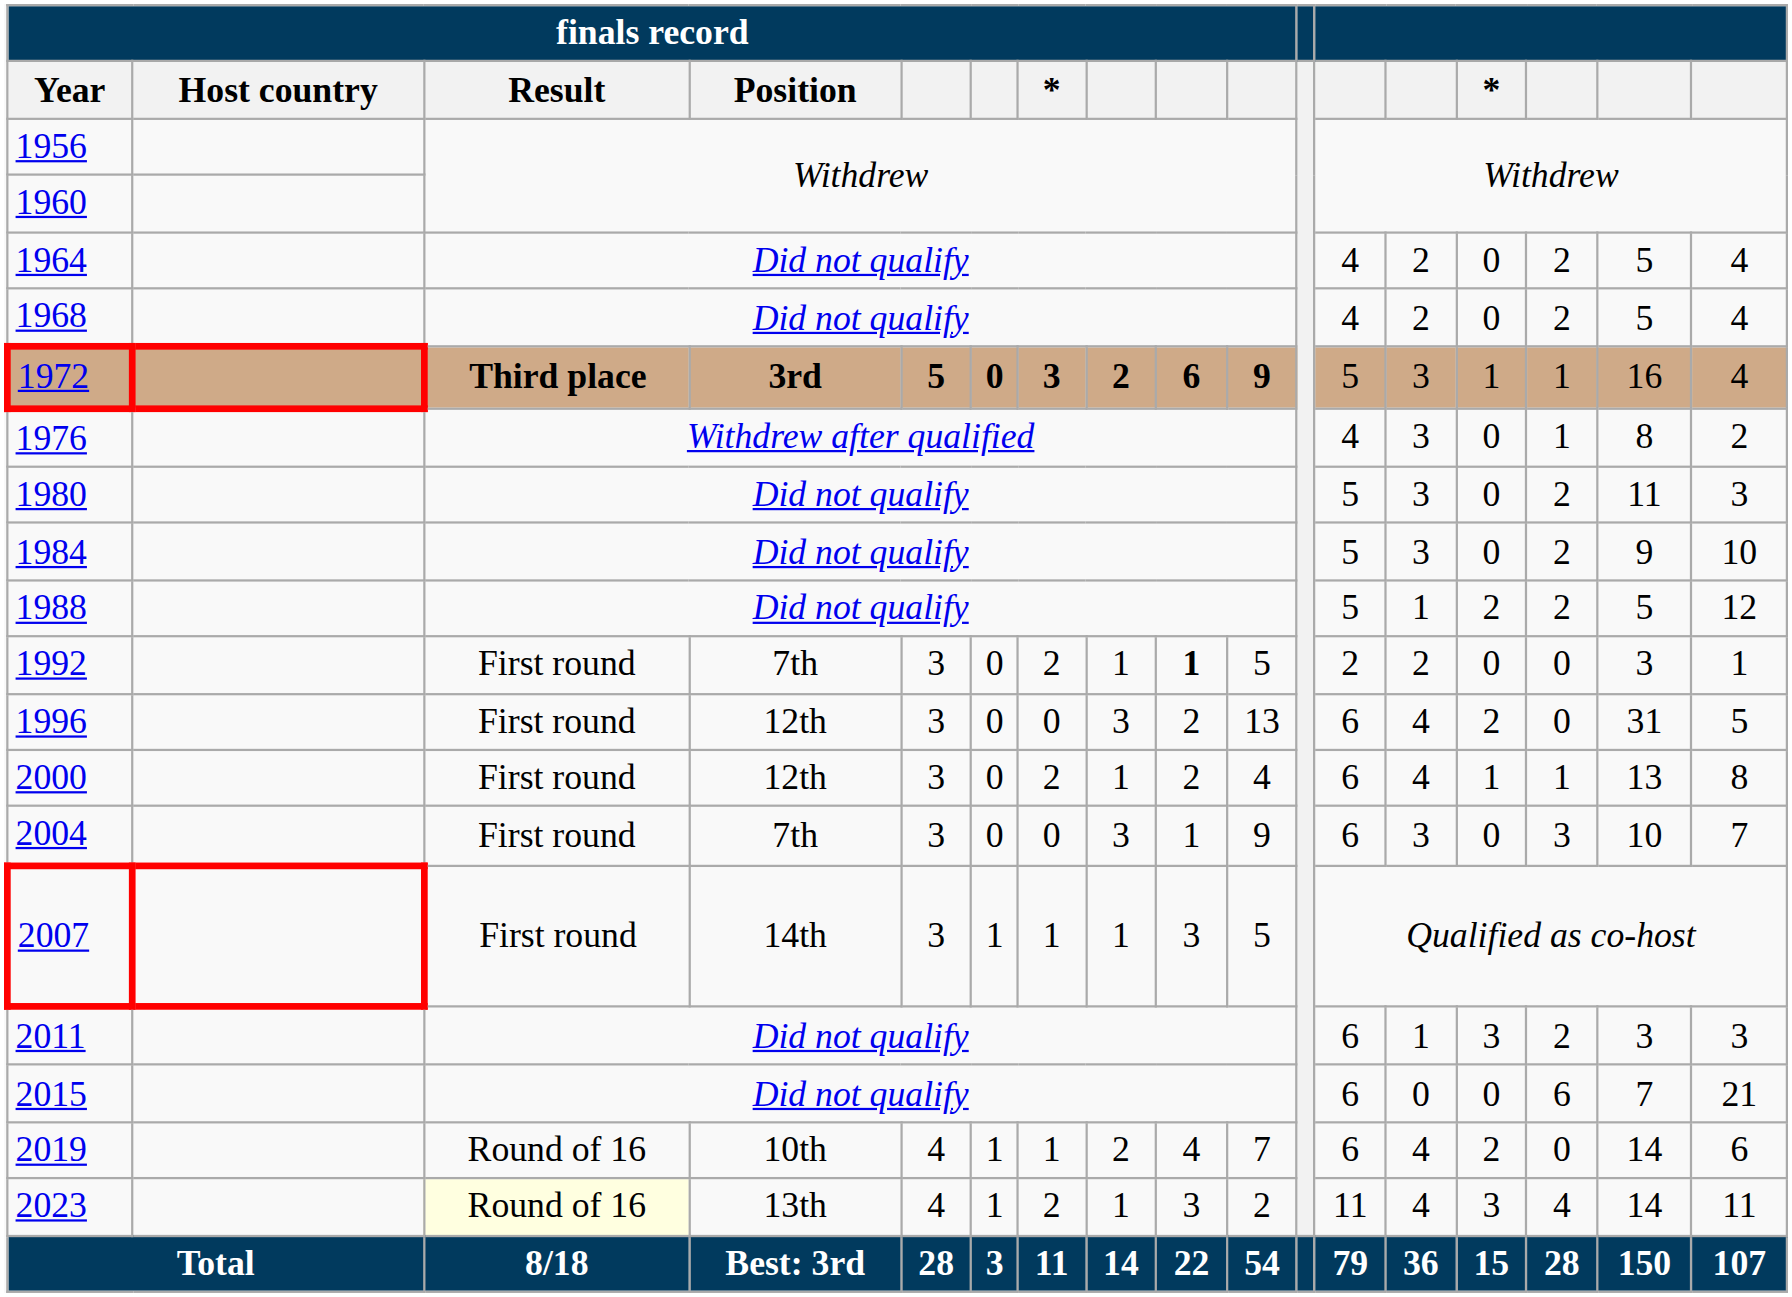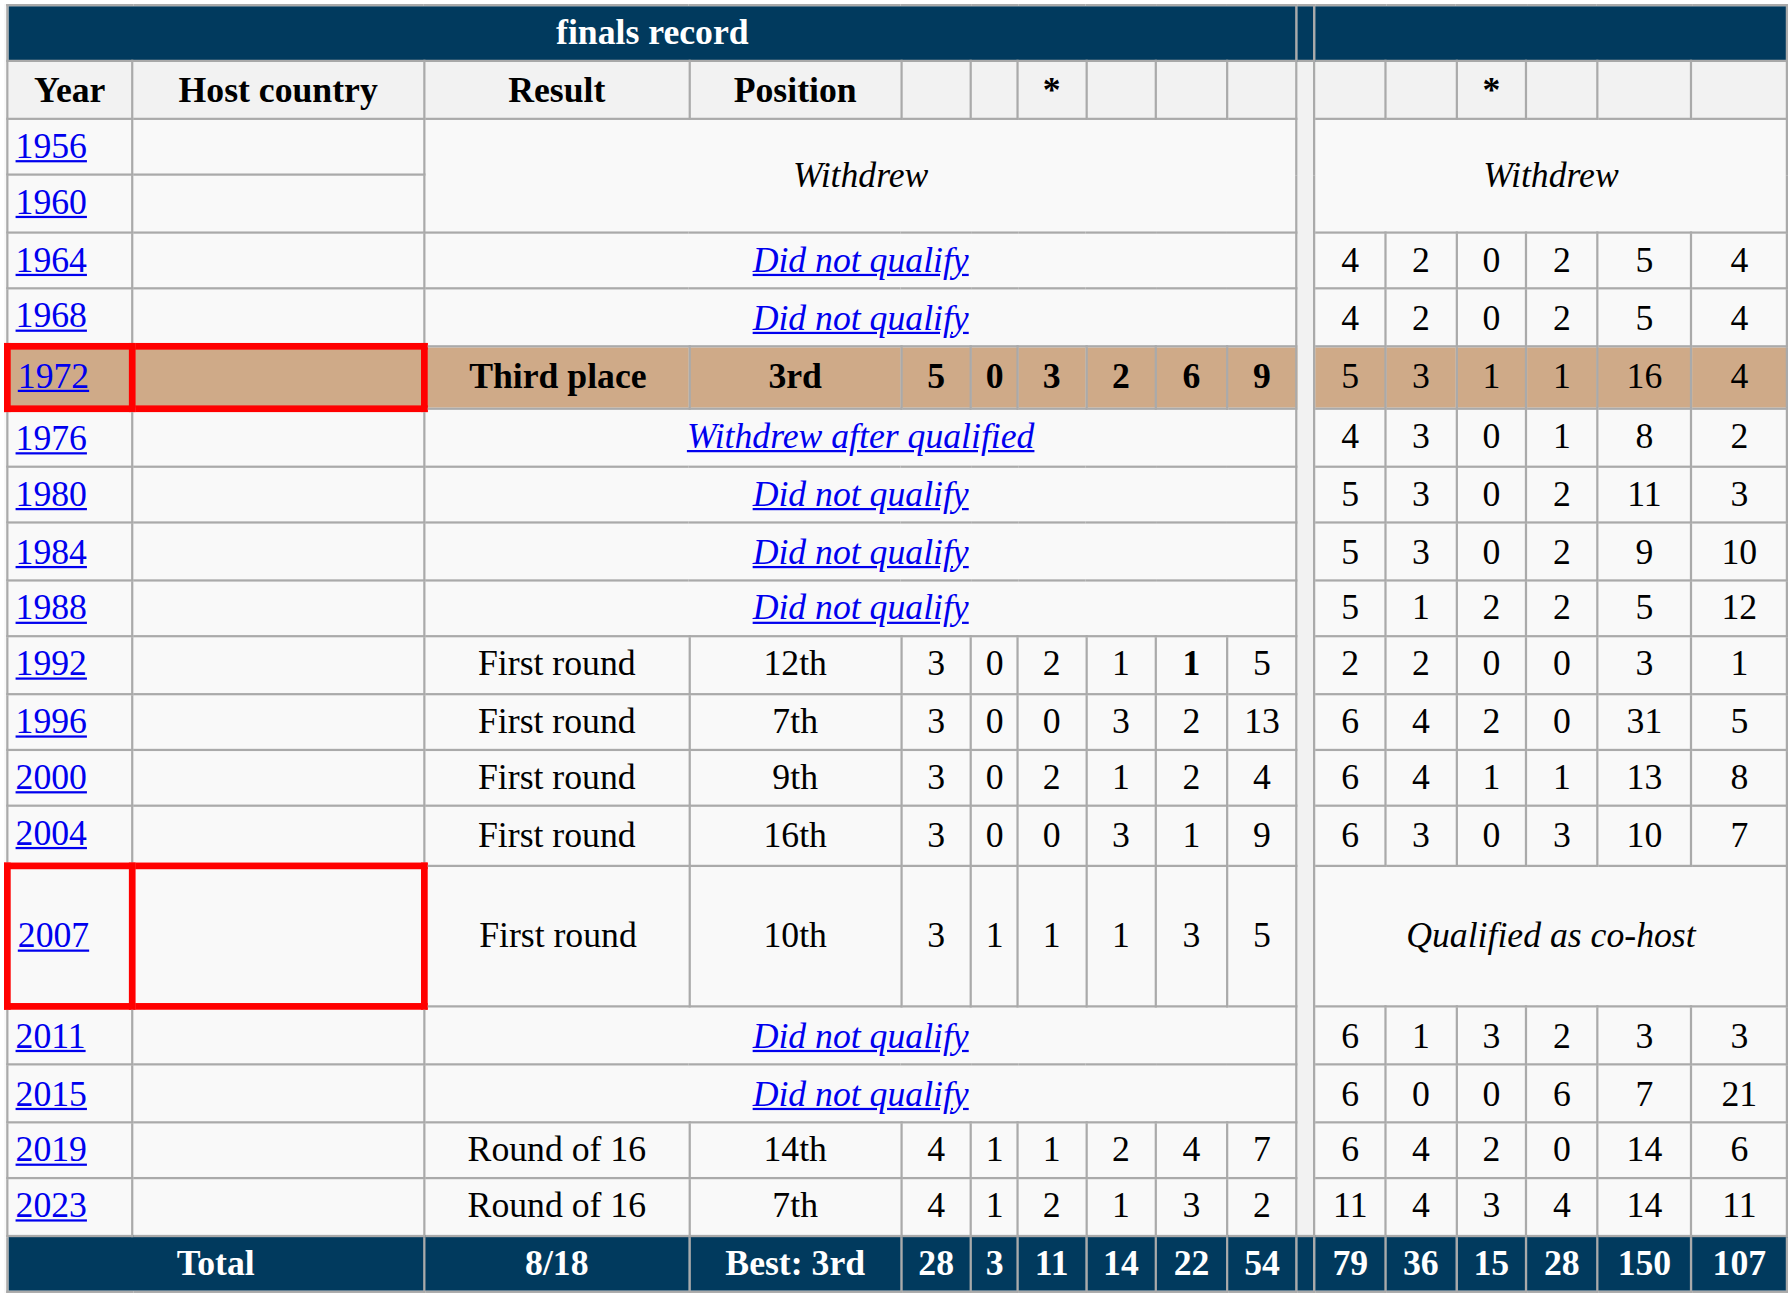(795, 664) 7th -> (795, 664) 12th
(795, 720) 12th -> (795, 720) 7th
(795, 777) 12th -> (795, 777) 9th
(795, 835) 7th -> (795, 835) 16th
(795, 935) 14th -> (795, 935) 10th
(795, 1149) 10th -> (795, 1149) 14th
(557, 1206) lightyellow background -> (557, 1206) no background
(795, 1206) 13th -> (795, 1206) 7th
